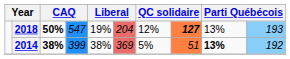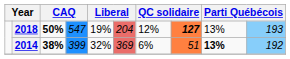(101, 46) 38% -> (101, 46) 32%
(146, 46) 5% -> (146, 46) 6%
